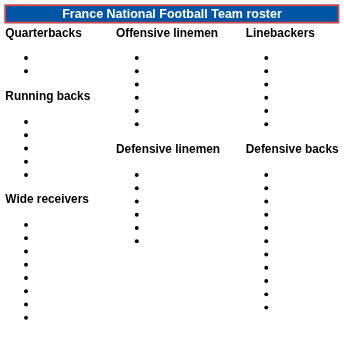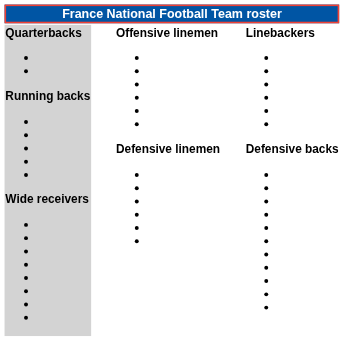(48, 175) no background -> (48, 175) lightgrey background
